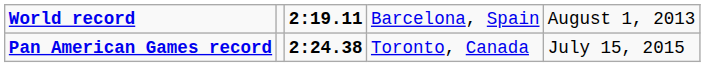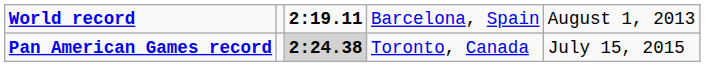(326, 48) no background -> (326, 48) lightgrey background
